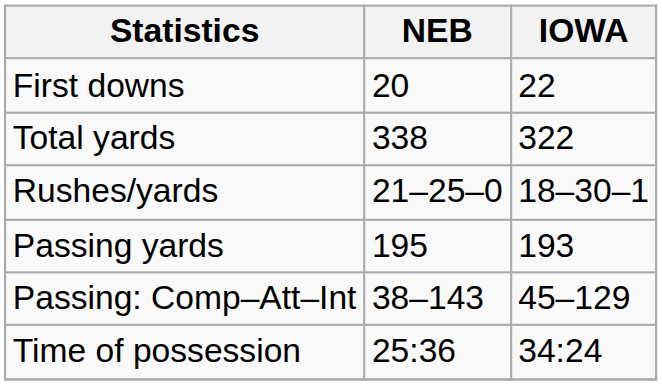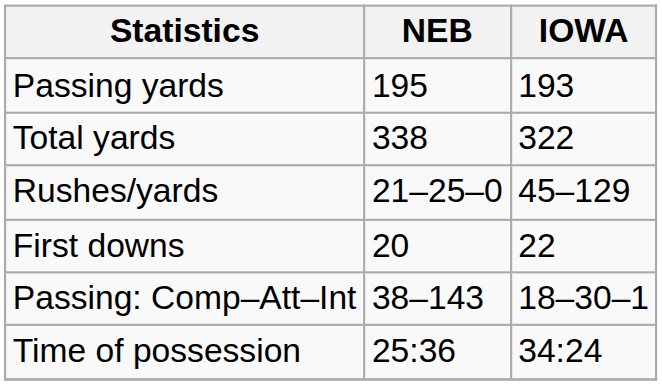rows swapped: (99, 85) <-> (118, 244)
(584, 191) 18–30–1 -> (574, 191) 45–129
(574, 298) 45–129 -> (584, 298) 18–30–1
